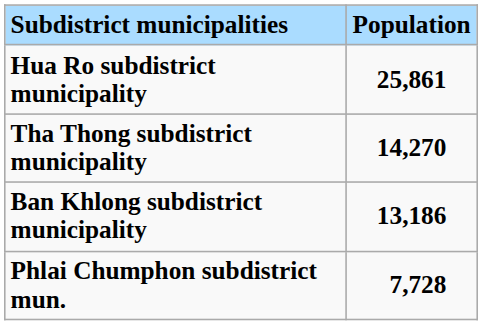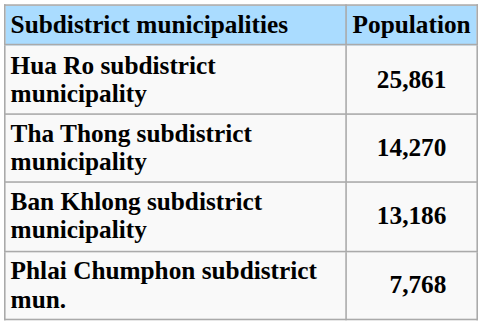(412, 284) 7,728 -> (412, 284) 7,768
